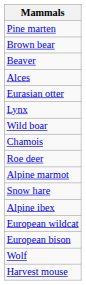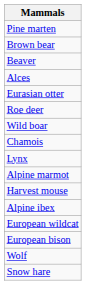(17, 110) Lynx -> (25, 110) Roe deer
(25, 158) Roe deer -> (17, 158) Lynx
(28, 191) Snow hare -> (37, 191) Harvest mouse
(37, 272) Harvest mouse -> (28, 272) Snow hare
